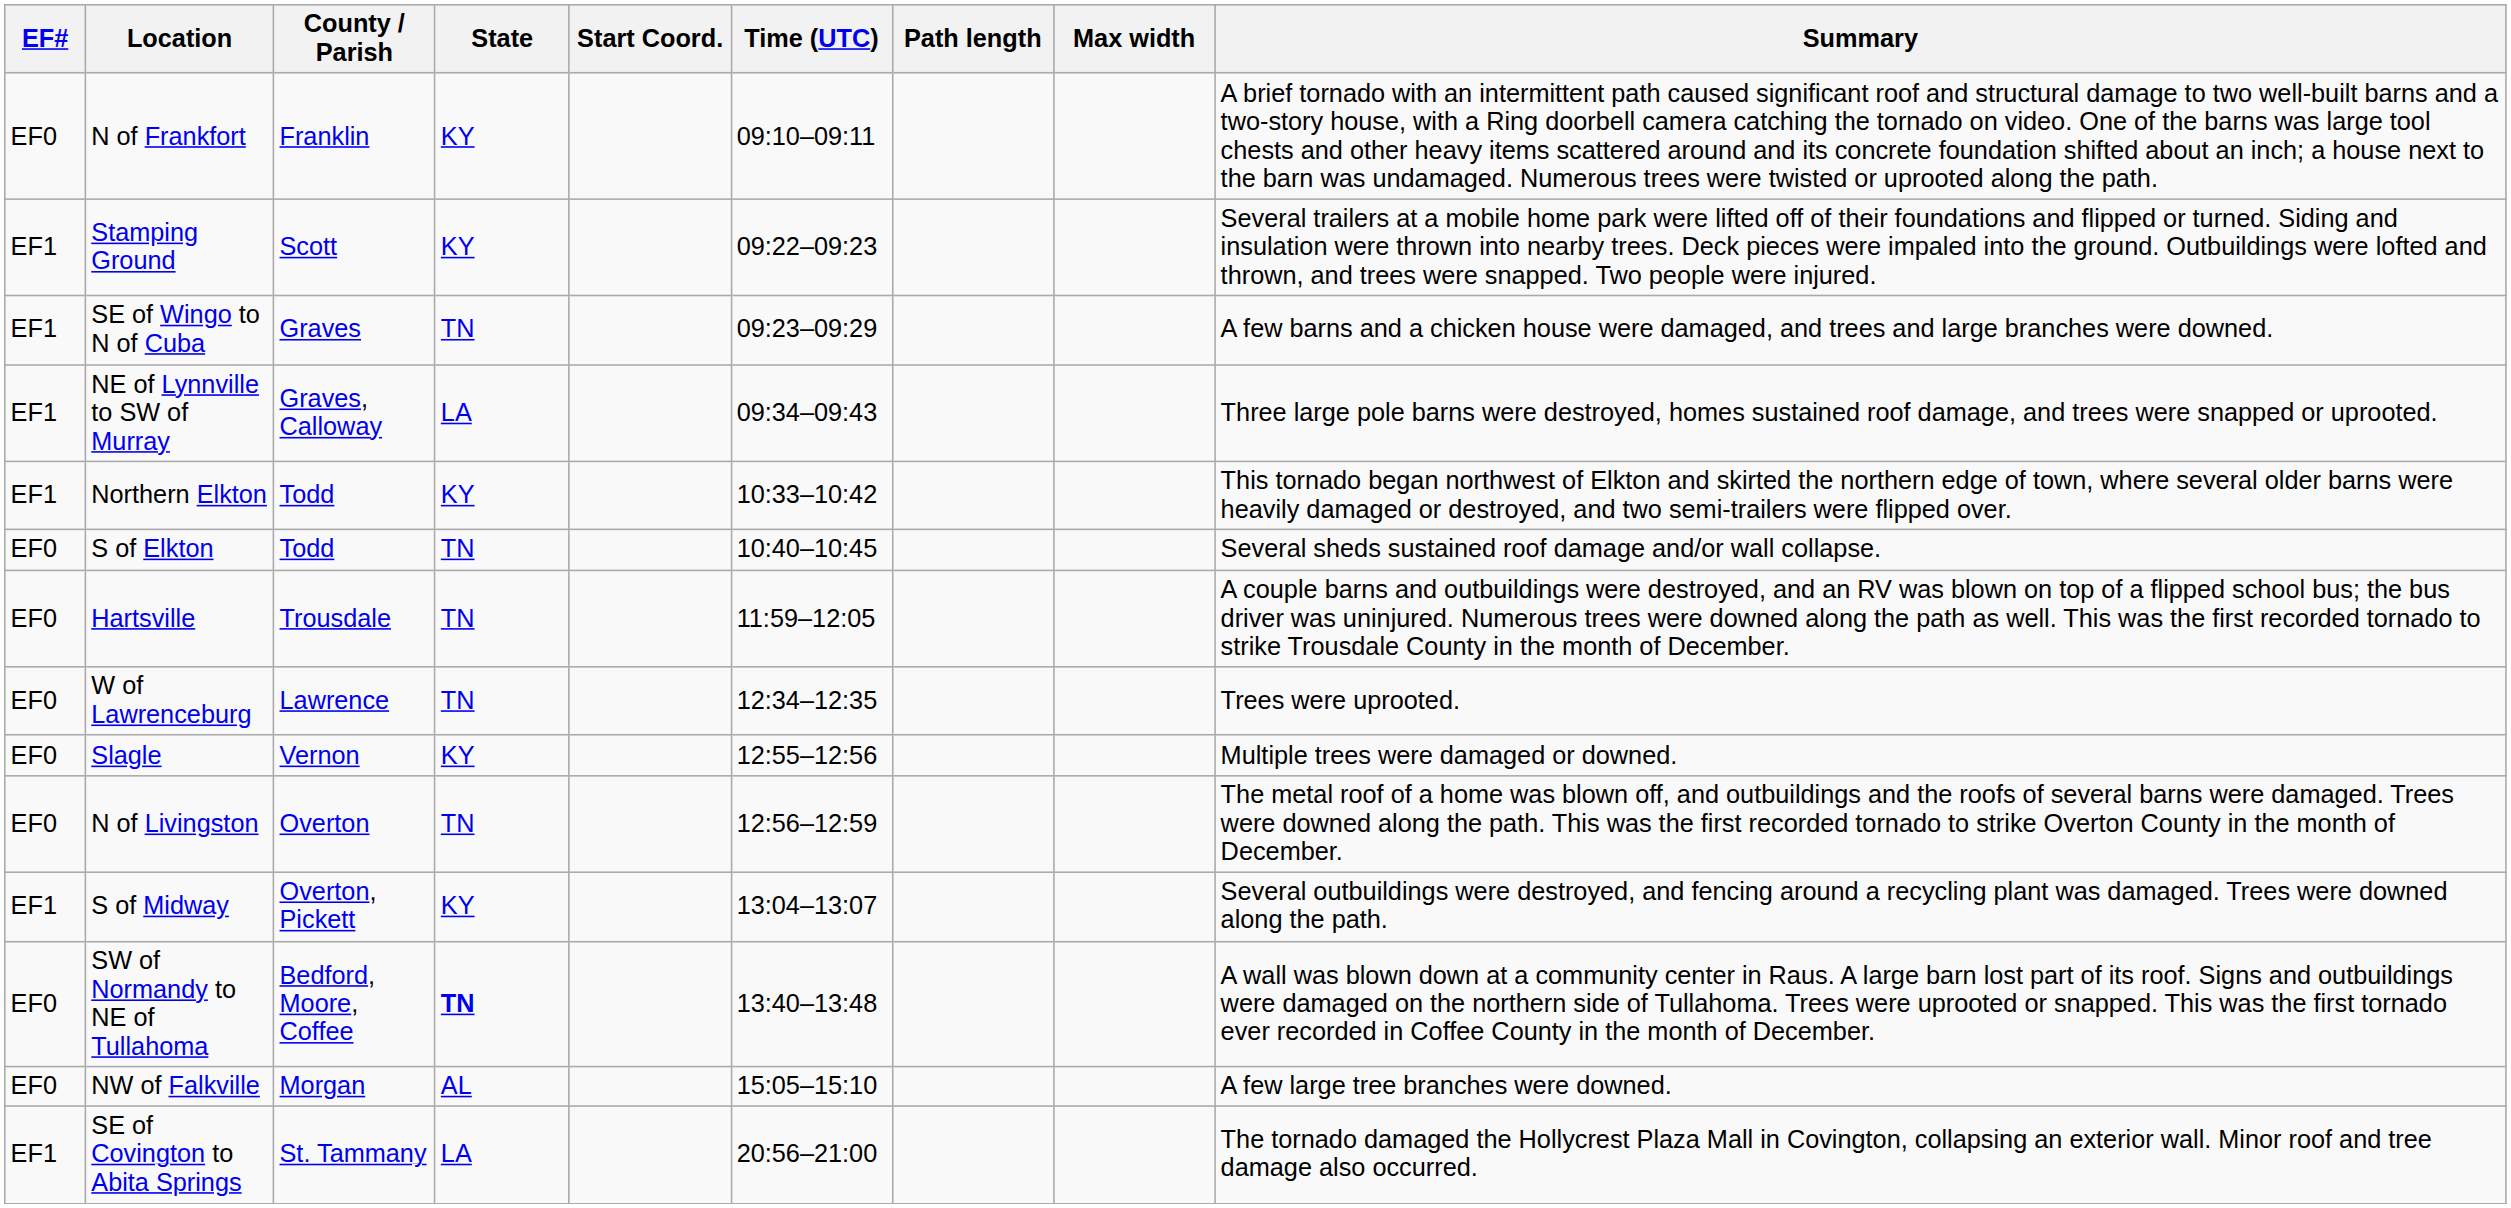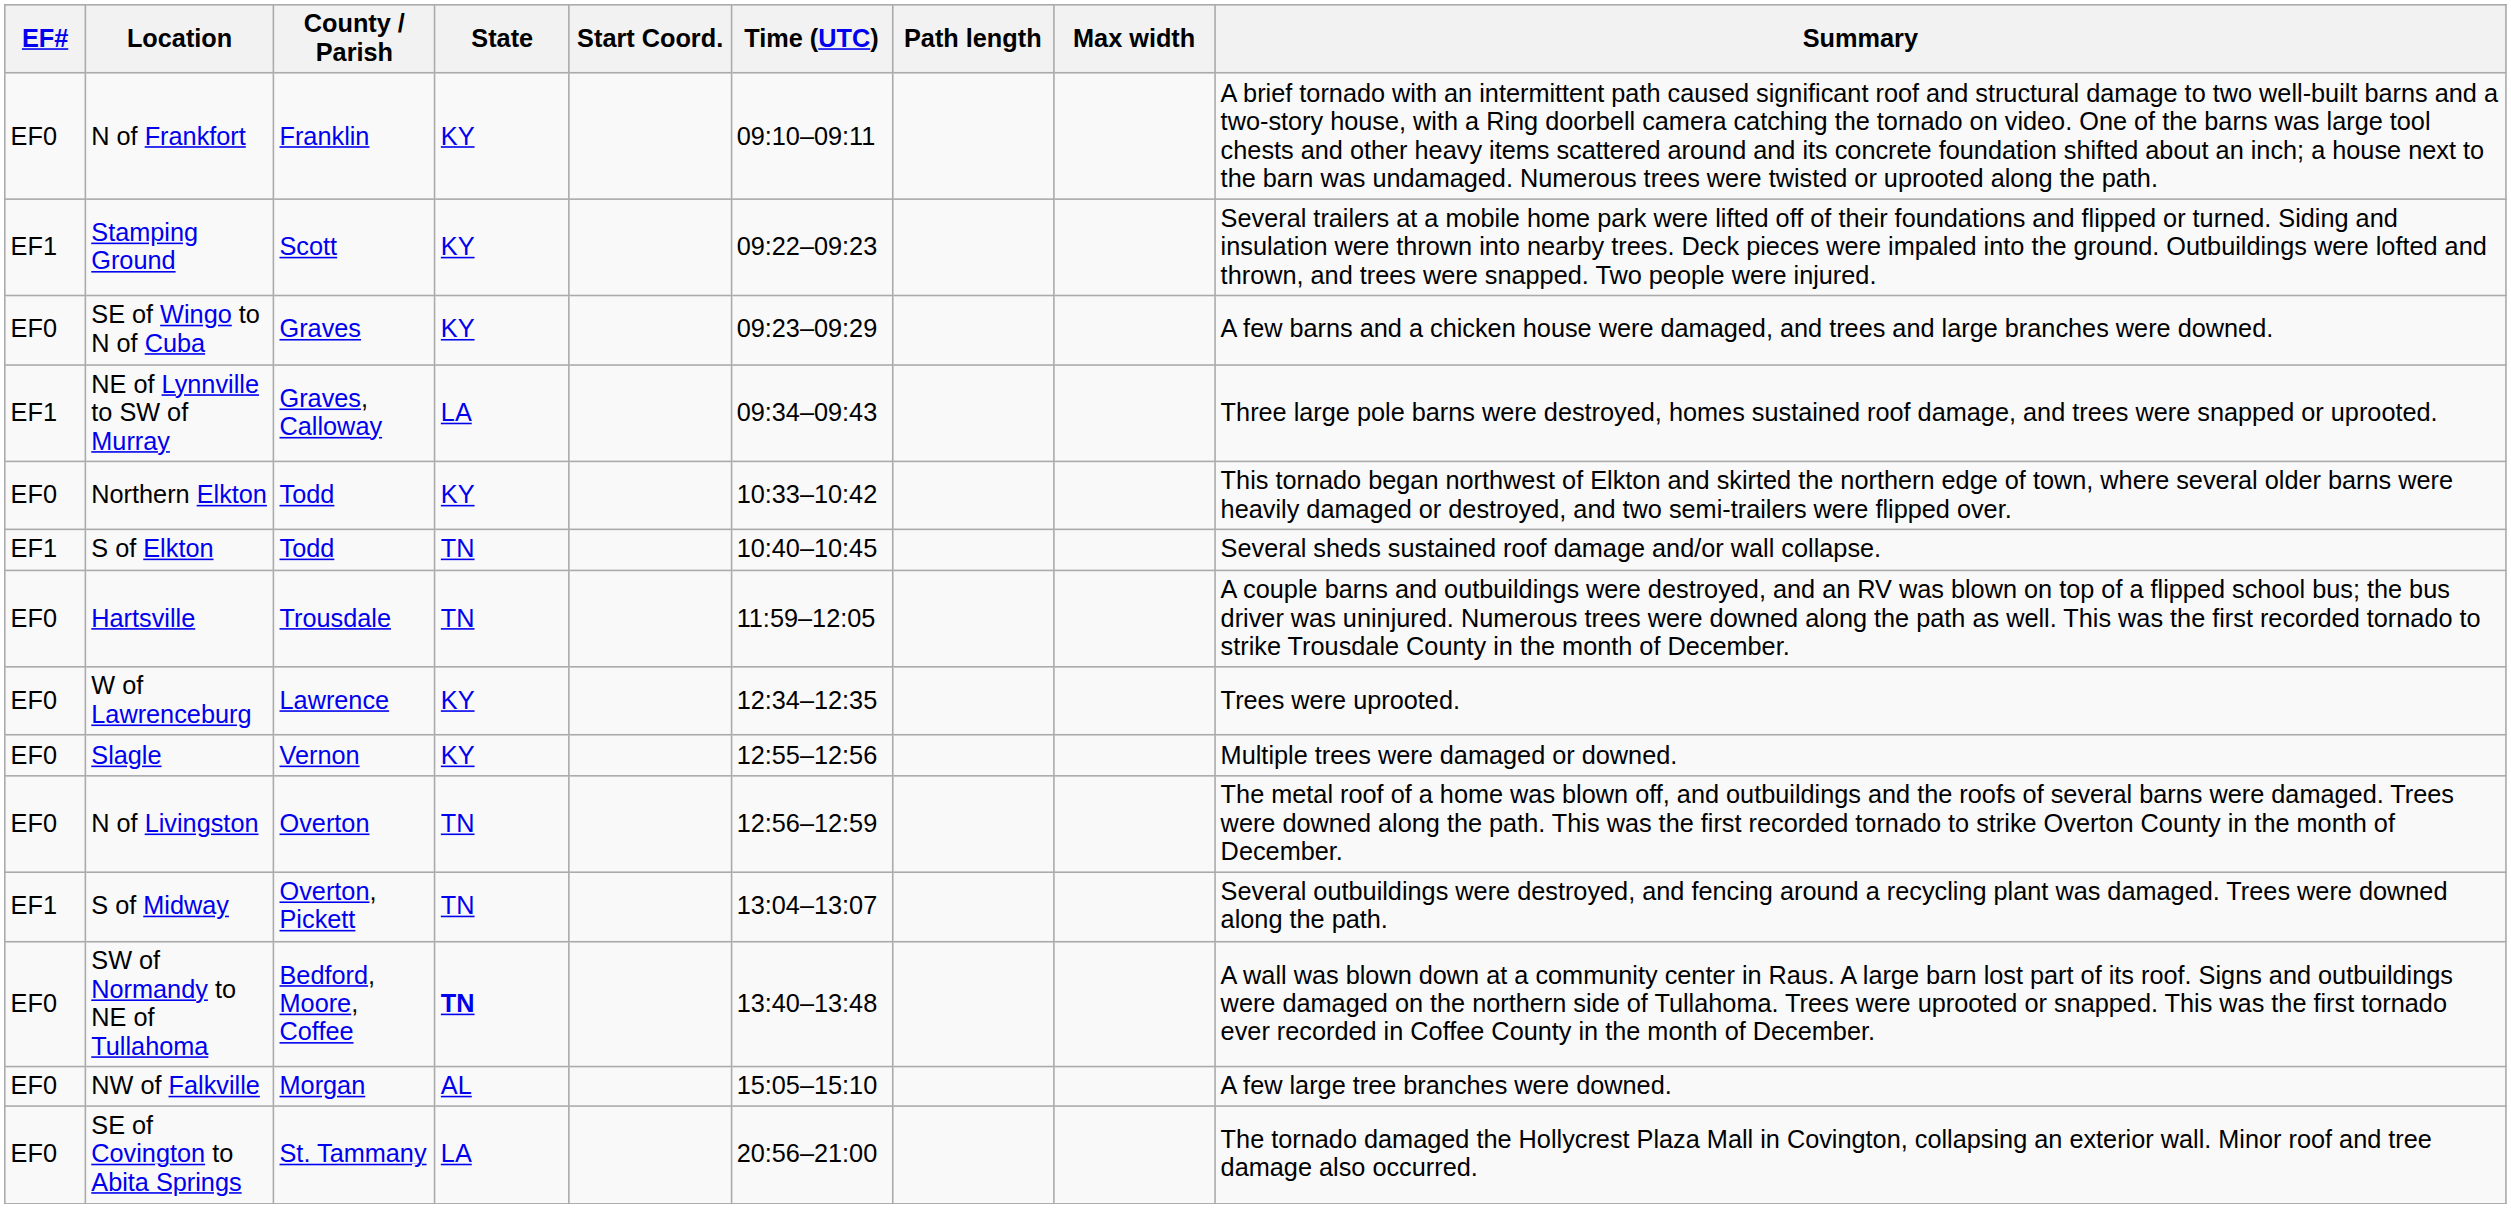(34, 329) EF1 -> (34, 329) EF0
(458, 329) TN -> (458, 329) KY
(34, 495) EF1 -> (34, 495) EF0
(34, 549) EF0 -> (34, 549) EF1
(458, 700) TN -> (458, 700) KY
(458, 906) KY -> (458, 906) TN
(34, 1154) EF1 -> (34, 1154) EF0
